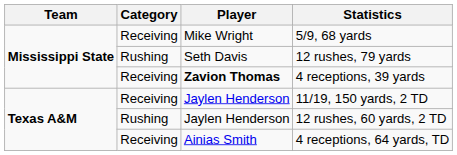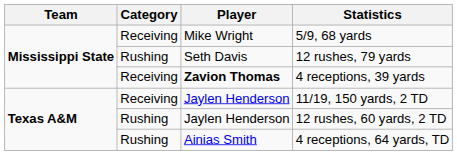(149, 139) Receiving -> (144, 139) Rushing
